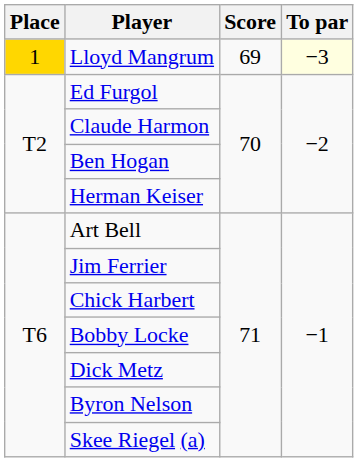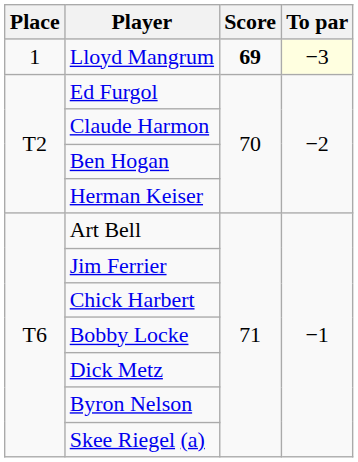(35, 56) gold background -> (35, 56) no background
(250, 56) normal -> (250, 56) bold
